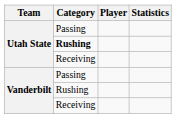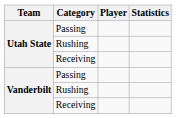(73, 43) bold -> (72, 43) normal
